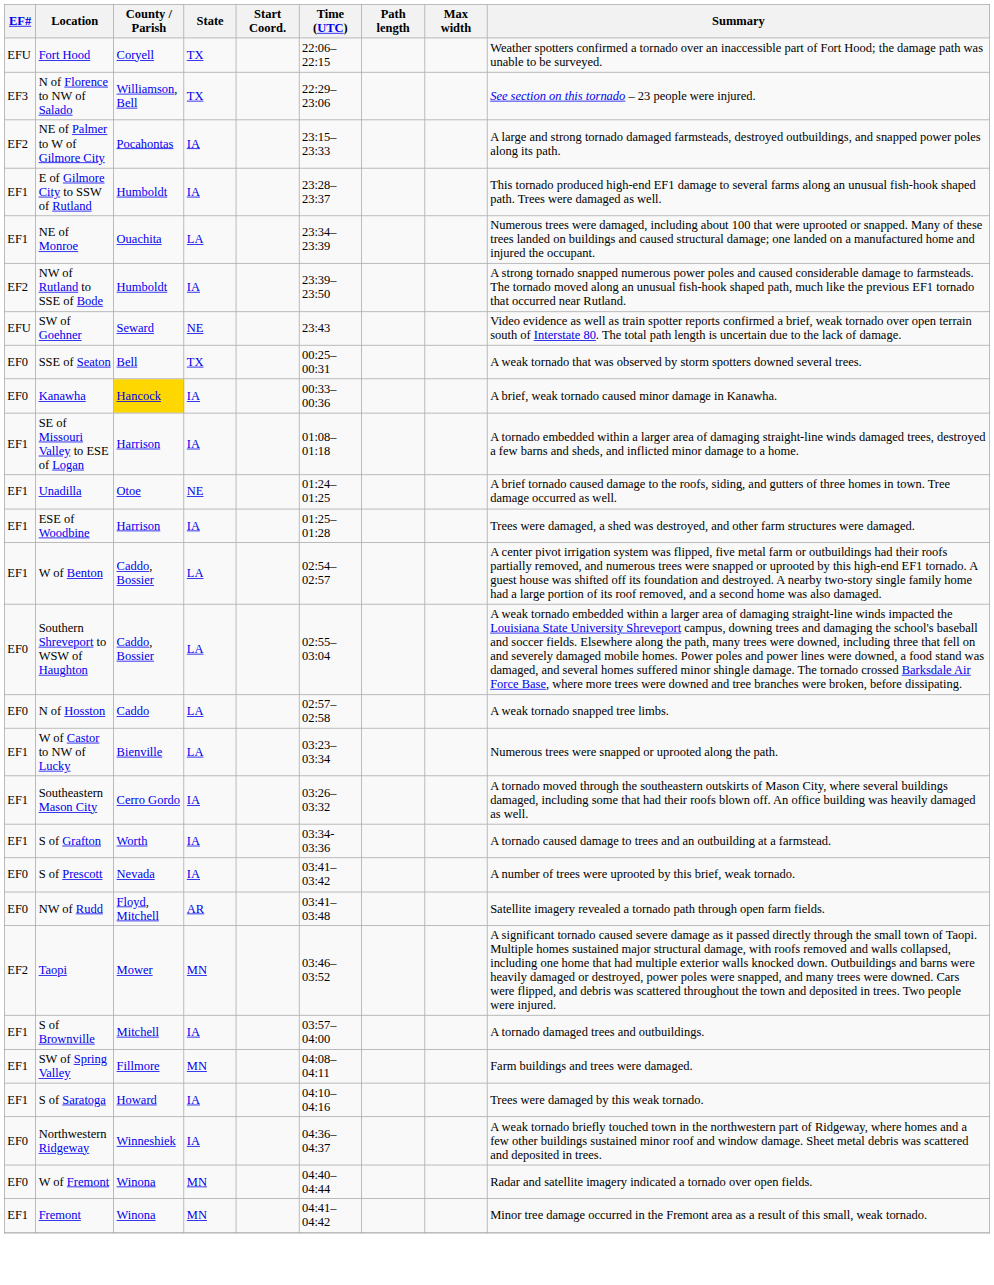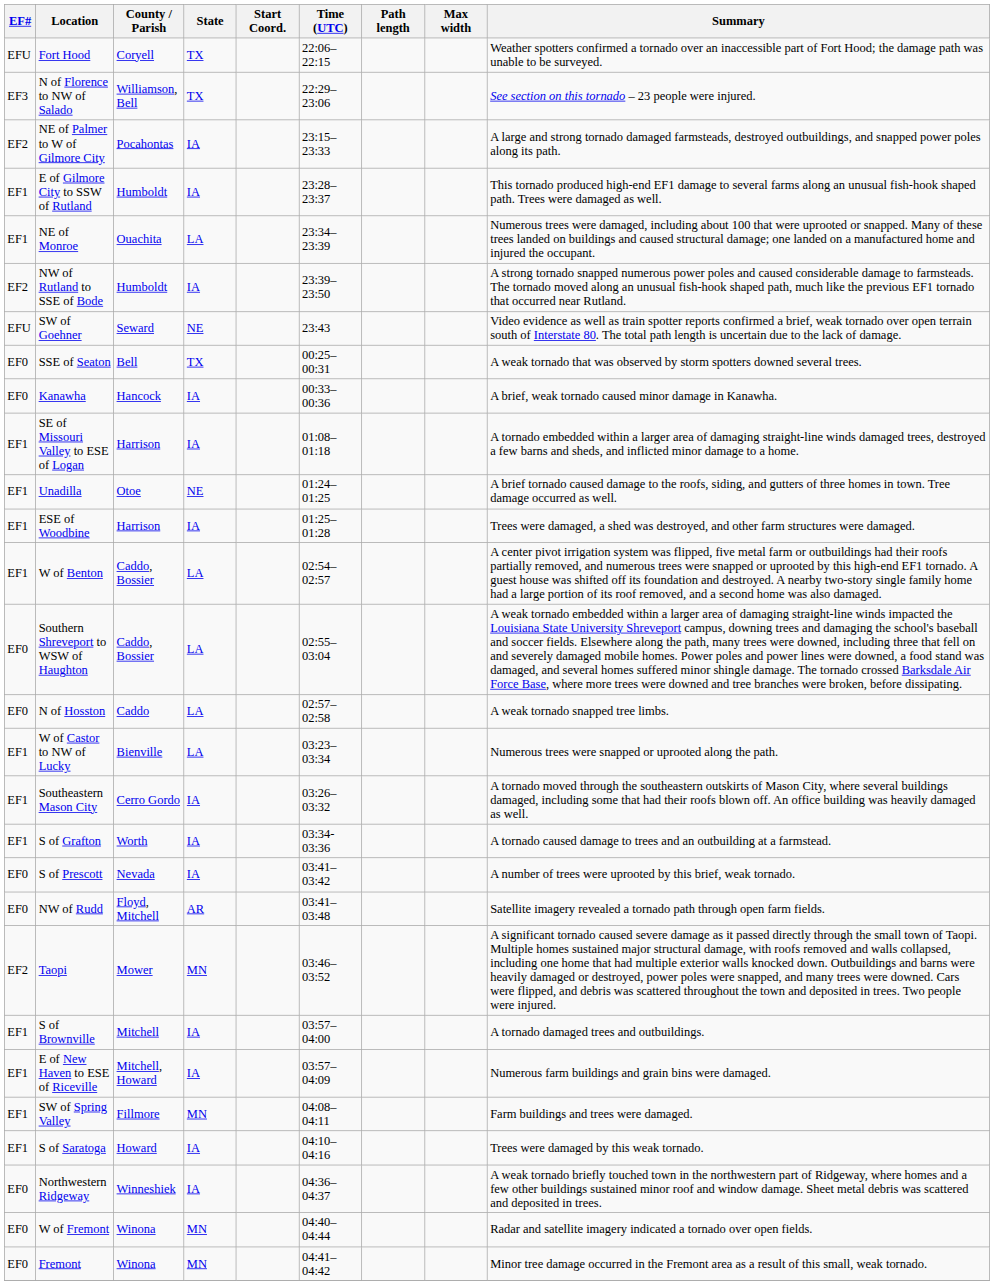(139, 396) gold background -> (139, 396) no background
+ row: (74, 1073)
(18, 1215) EF1 -> (18, 1263) EF0
